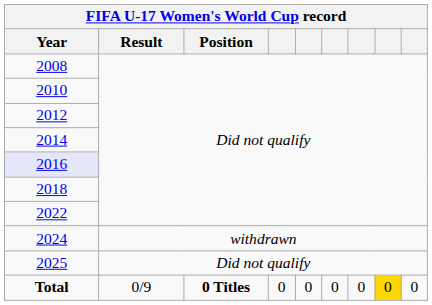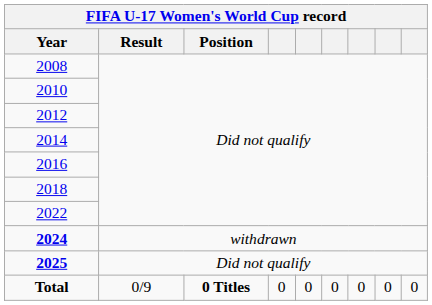(52, 164) lavender background -> (52, 164) no background
(52, 238) normal -> (52, 238) bold
(52, 262) normal -> (52, 262) bold
(388, 287) gold background -> (388, 287) no background
